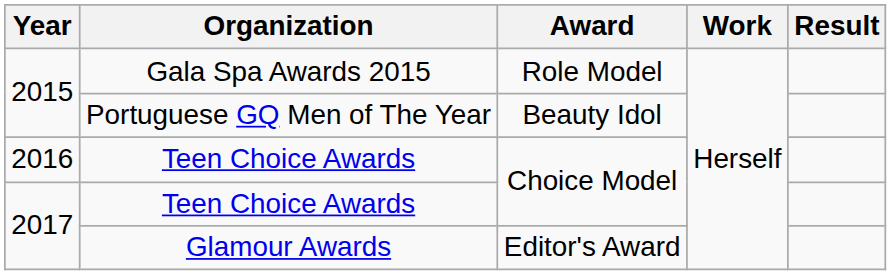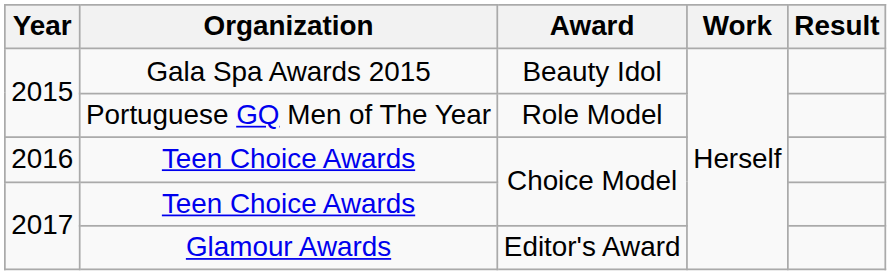(592, 70) Role Model -> (592, 70) Beauty Idol
(592, 114) Beauty Idol -> (592, 114) Role Model
